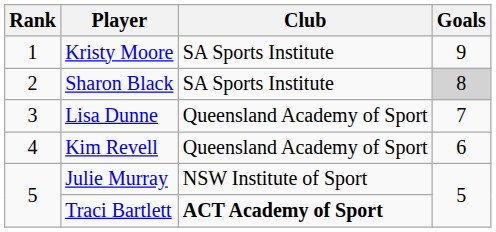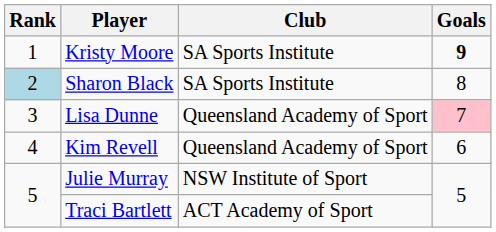(461, 52) normal -> (461, 52) bold
(33, 83) no background -> (33, 83) lightblue background
(461, 83) lightgrey background -> (461, 83) no background
(461, 115) no background -> (461, 115) pink background
(283, 210) bold -> (278, 210) normal
